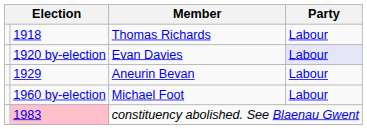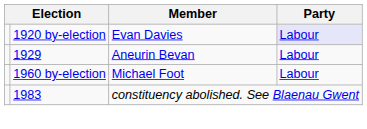- row: (161, 34)
(27, 114) pink background -> (27, 94) no background
